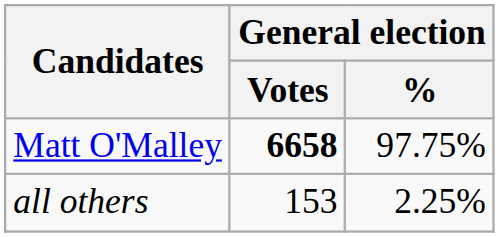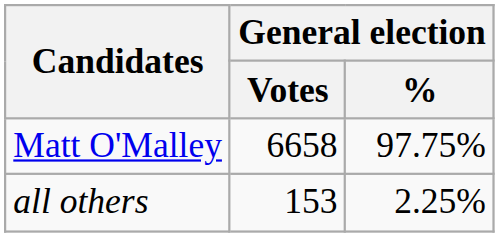(302, 145) bold -> (302, 145) normal
